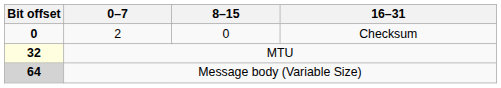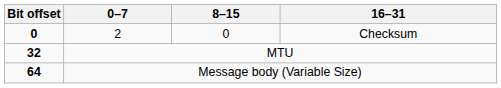(34, 53) lightyellow background -> (34, 53) no background
(34, 72) lightgrey background -> (34, 72) no background
